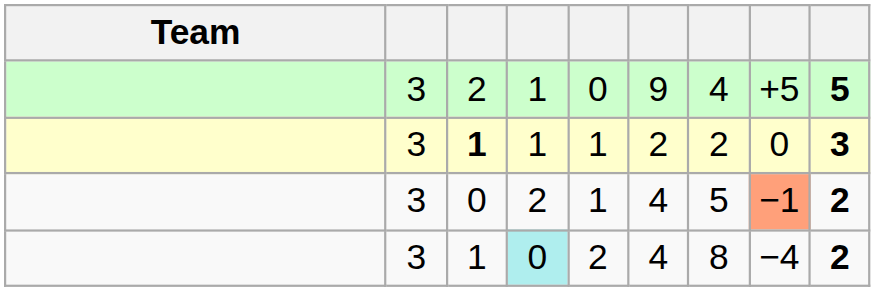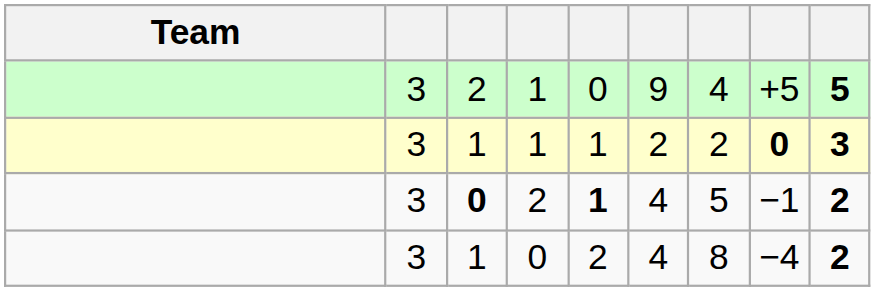(477, 144) bold -> (477, 144) normal
(779, 144) normal -> (779, 144) bold
(477, 200) normal -> (477, 200) bold
(598, 200) normal -> (598, 200) bold
(779, 200) lightsalmon background -> (779, 200) no background
(537, 256) paleturquoise background -> (537, 256) no background
